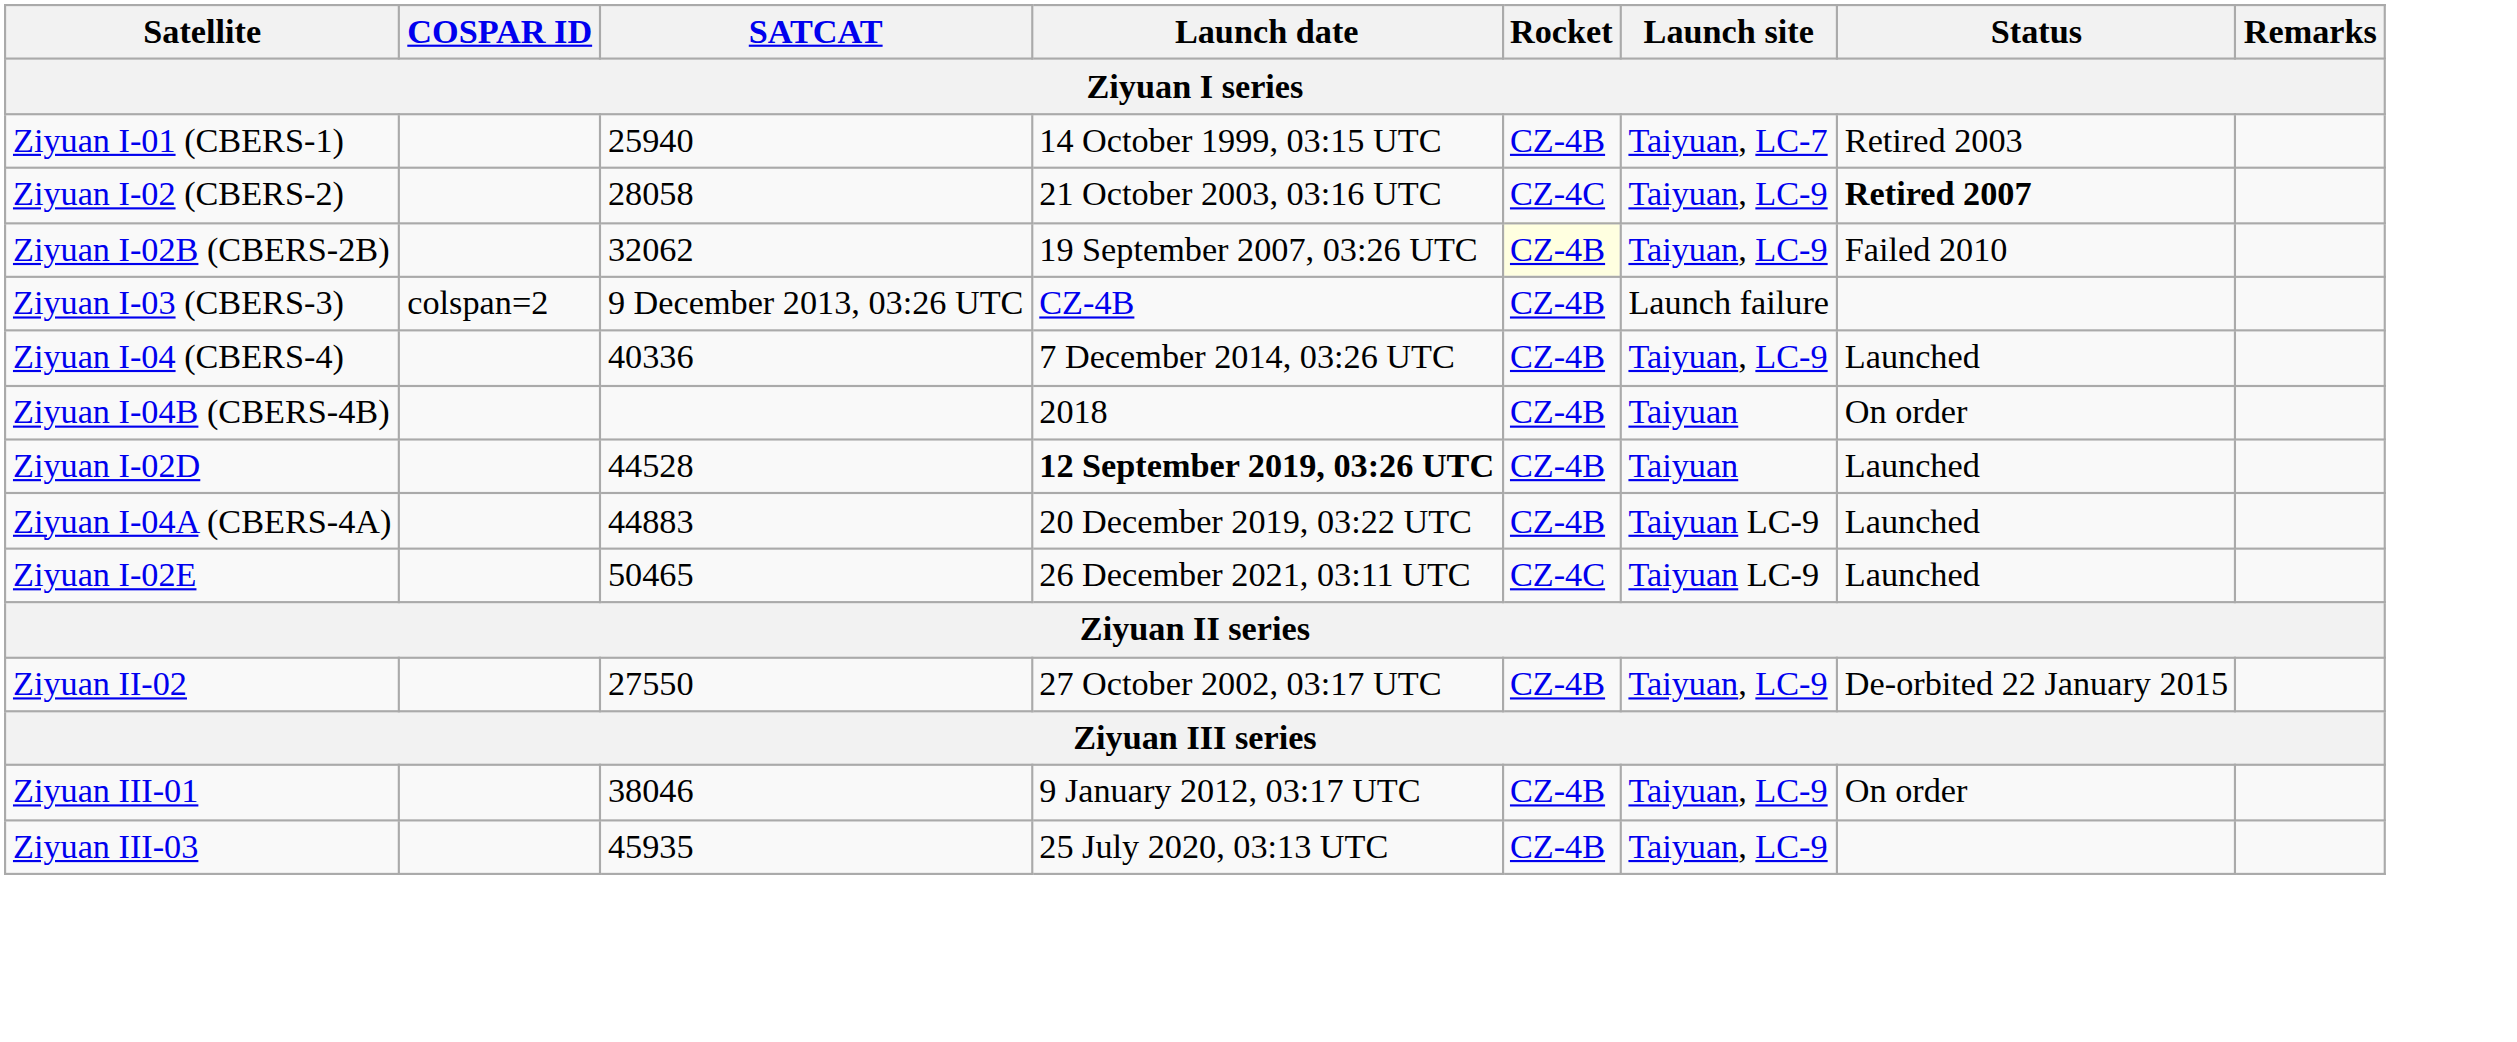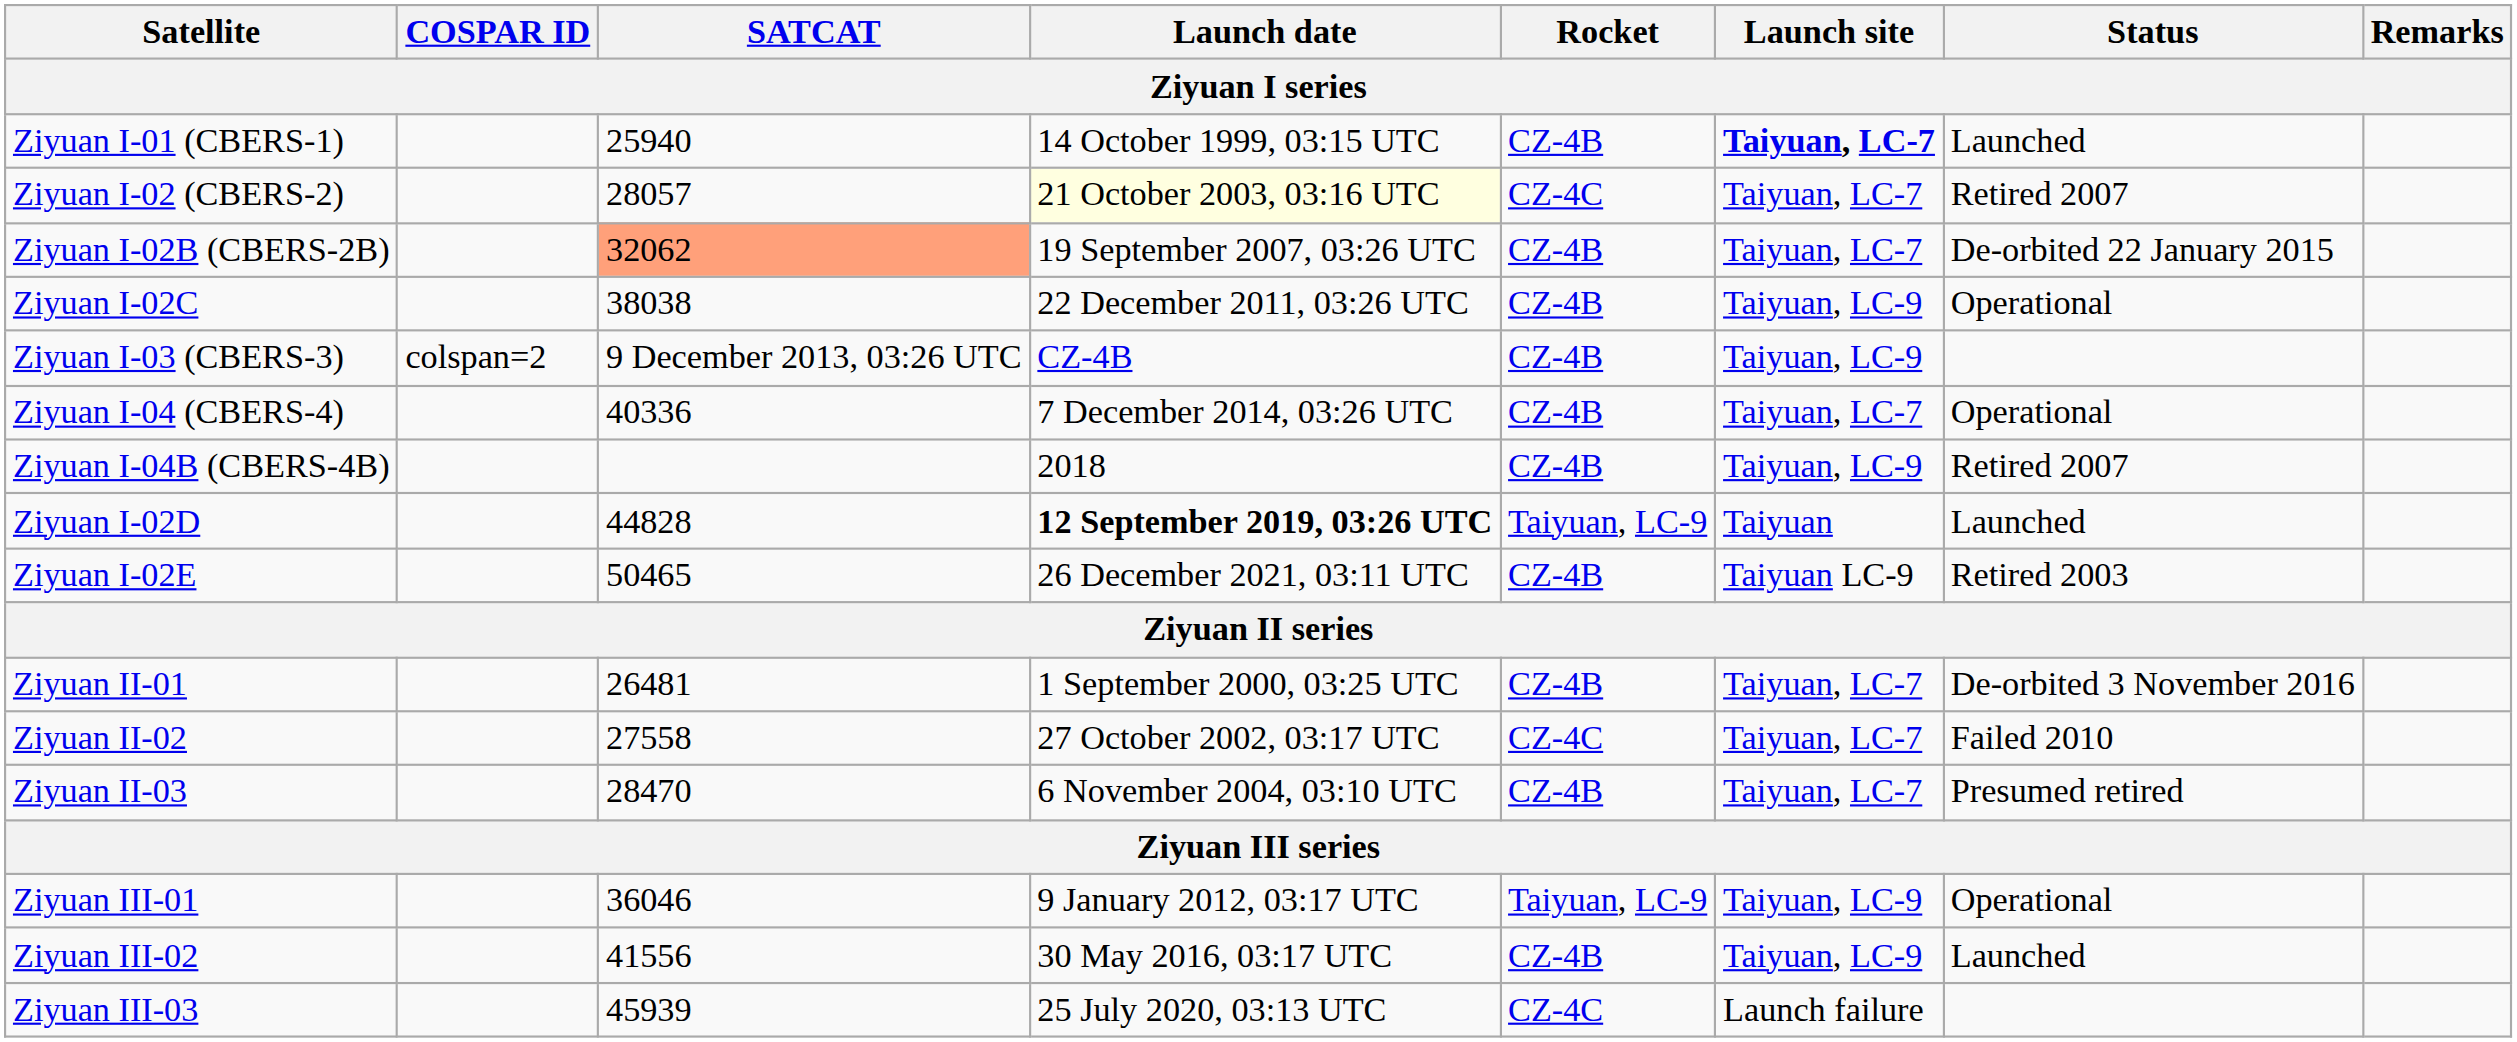(1728, 140) normal -> (1829, 140) bold
(1934, 140) Retired 2003 -> (2018, 140) Launched
(651, 194) 28058 -> (649, 194) 28057
(1240, 194) no background -> (1238, 194) lightyellow background
(1728, 194) Taiyuan, LC-9 -> (1823, 194) Taiyuan, LC-7
(1938, 194) bold -> (2040, 194) normal
(651, 248) no background -> (649, 248) lightsalmon background
(1558, 248) lightyellow background -> (1556, 248) no background
(1728, 248) Taiyuan, LC-9 -> (1823, 248) Taiyuan, LC-7
(1926, 248) Failed 2010 -> (2142, 248) De-orbited 22 January 2015
+ row: (106, 303)
(1729, 303) Launch failure -> (1823, 357) Taiyuan, LC-9
(1728, 357) Taiyuan, LC-9 -> (1823, 411) Taiyuan, LC-7
(1912, 357) Launched -> (2032, 411) Operational
(1683, 411) Taiyuan -> (1823, 466) Taiyuan, LC-9
(1906, 411) On order -> (2040, 466) Retired 2007
(651, 466) 44528 -> (649, 520) 44828
(1558, 466) CZ-4B -> (1608, 520) Taiyuan, LC-9
- row: (202, 520)
(1558, 574) CZ-4C -> (1556, 574) CZ-4B
(1912, 574) Launched -> (2040, 574) Retired 2003
+ row: (100, 683)
(651, 683) 27550 -> (649, 737) 27558
(1558, 683) CZ-4B -> (1556, 737) CZ-4C
(1728, 683) Taiyuan, LC-9 -> (1823, 737) Taiyuan, LC-7
(2036, 683) De-orbited 22 January 2015 -> (2032, 737) Failed 2010
+ row: (100, 791)
(651, 791) 38046 -> (649, 900) 36046
(1558, 791) CZ-4B -> (1608, 900) Taiyuan, LC-9
(1906, 791) On order -> (2032, 900) Operational
+ row: (106, 954)
(651, 846) 45935 -> (649, 1009) 45939
(1558, 846) CZ-4B -> (1556, 1009) CZ-4C
(1728, 846) Taiyuan, LC-9 -> (1823, 1009) Launch failure
